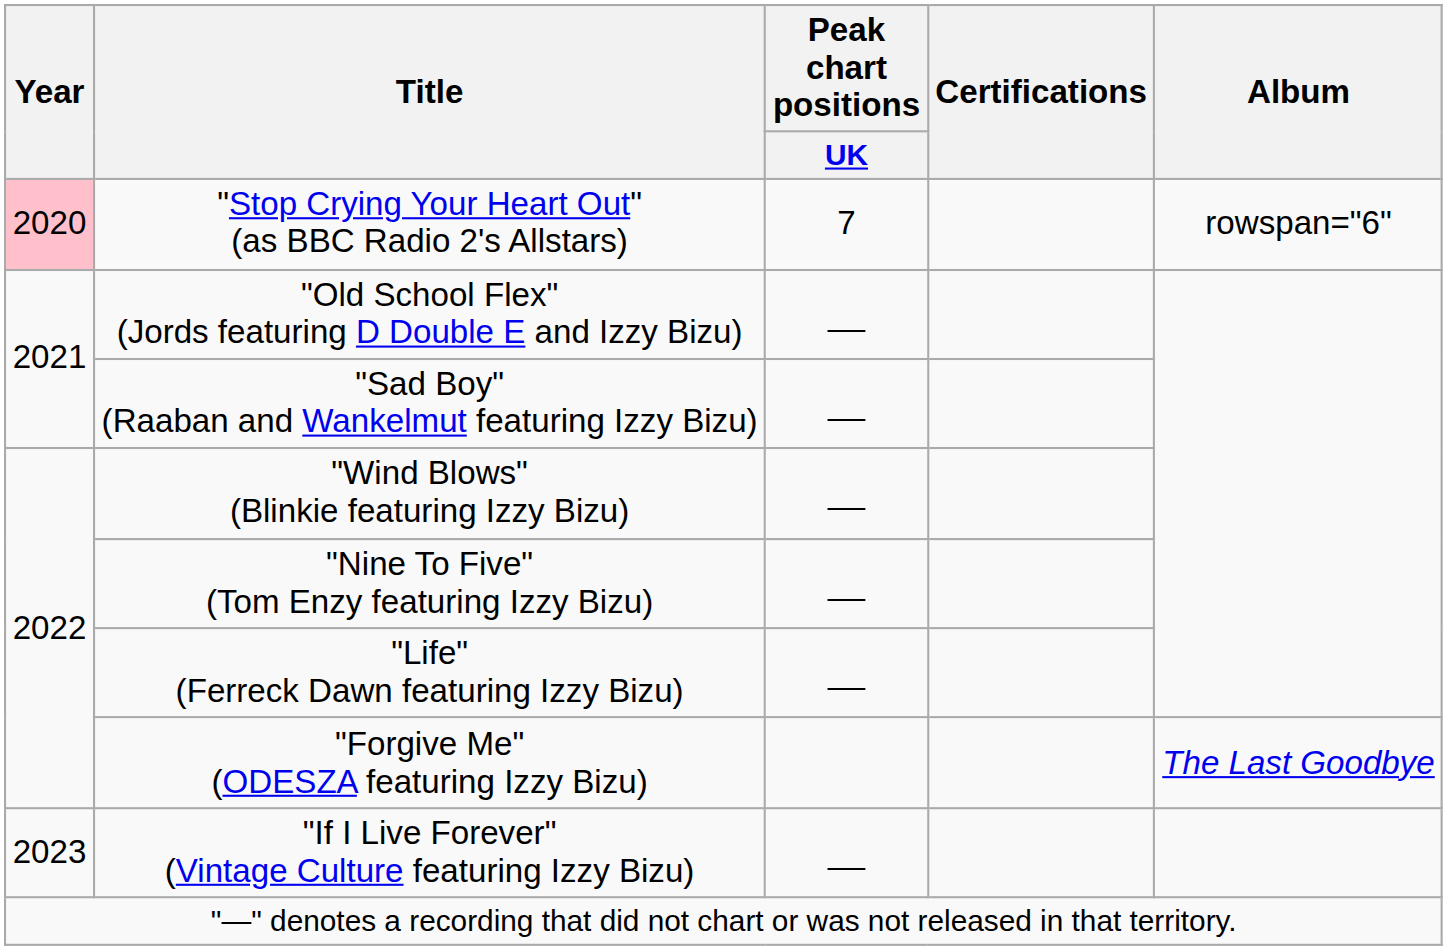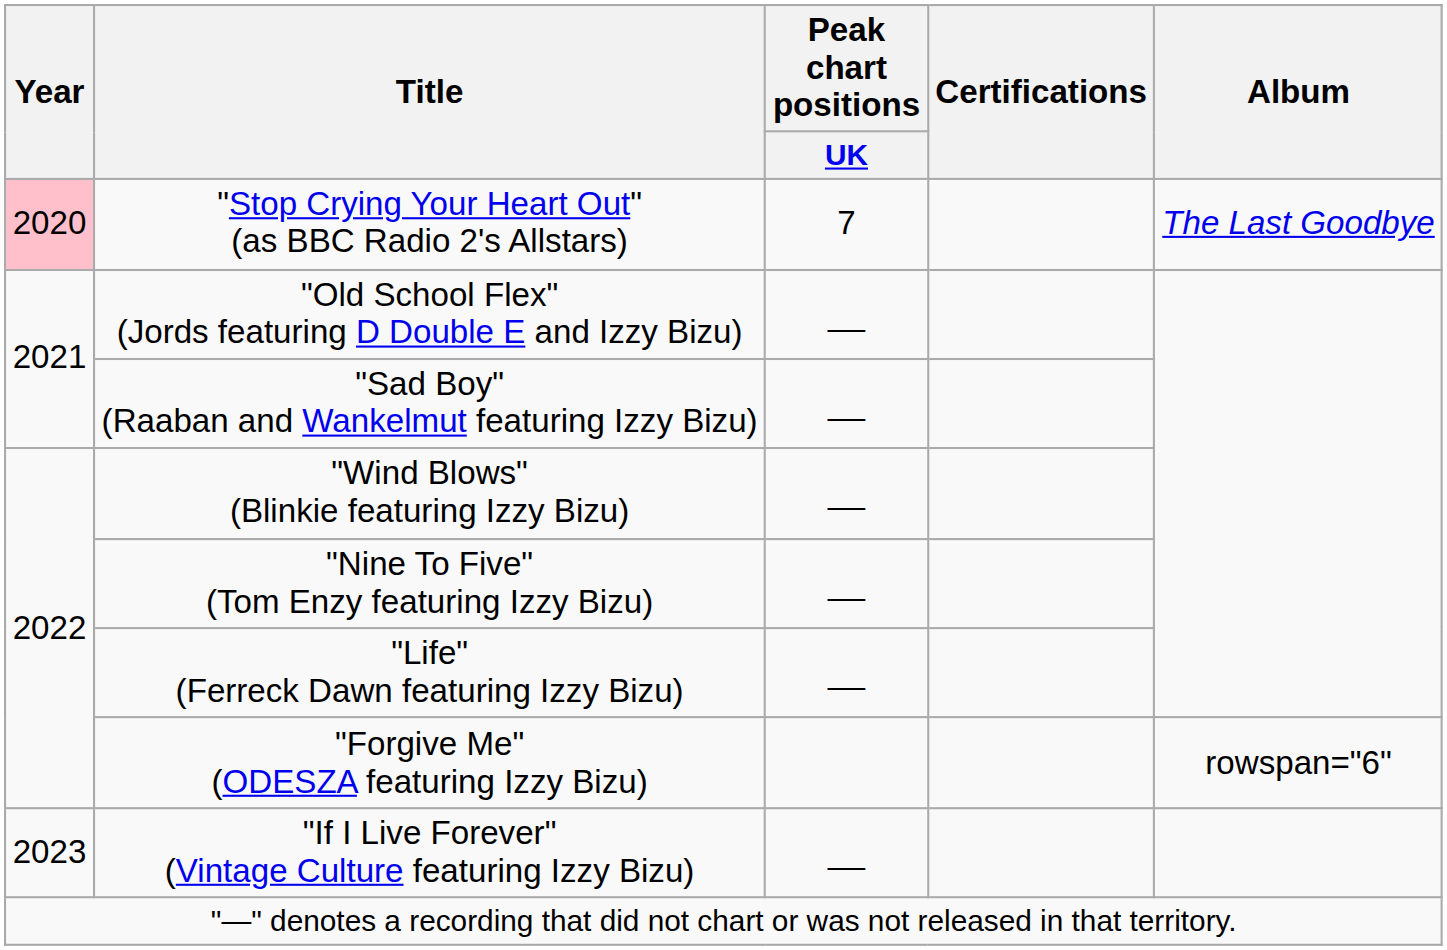(1299, 223) rowspan="6" -> (1299, 223) The Last Goodbye
(1299, 762) The Last Goodbye -> (1299, 762) rowspan="6"
